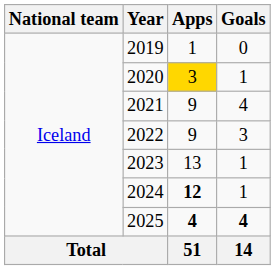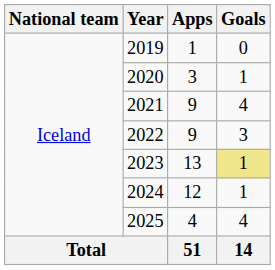(192, 76) gold background -> (192, 76) no background
(243, 163) no background -> (243, 163) khaki background
(192, 192) bold -> (192, 192) normal
(192, 221) bold -> (192, 221) normal
(243, 221) bold -> (243, 221) normal
